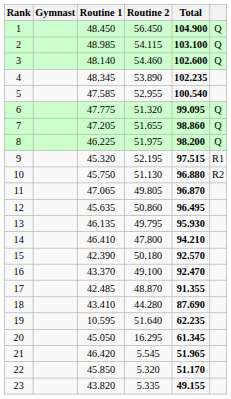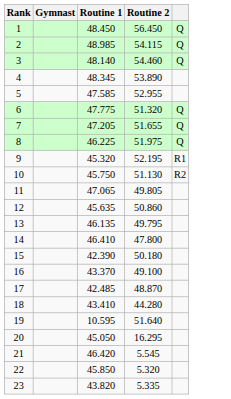- column: (191, 12)
